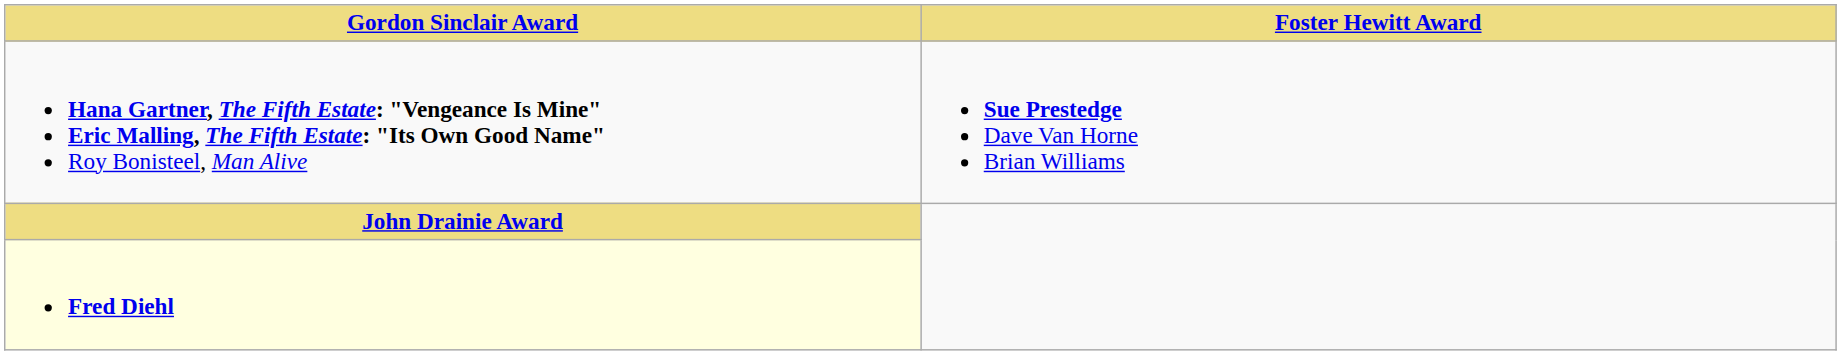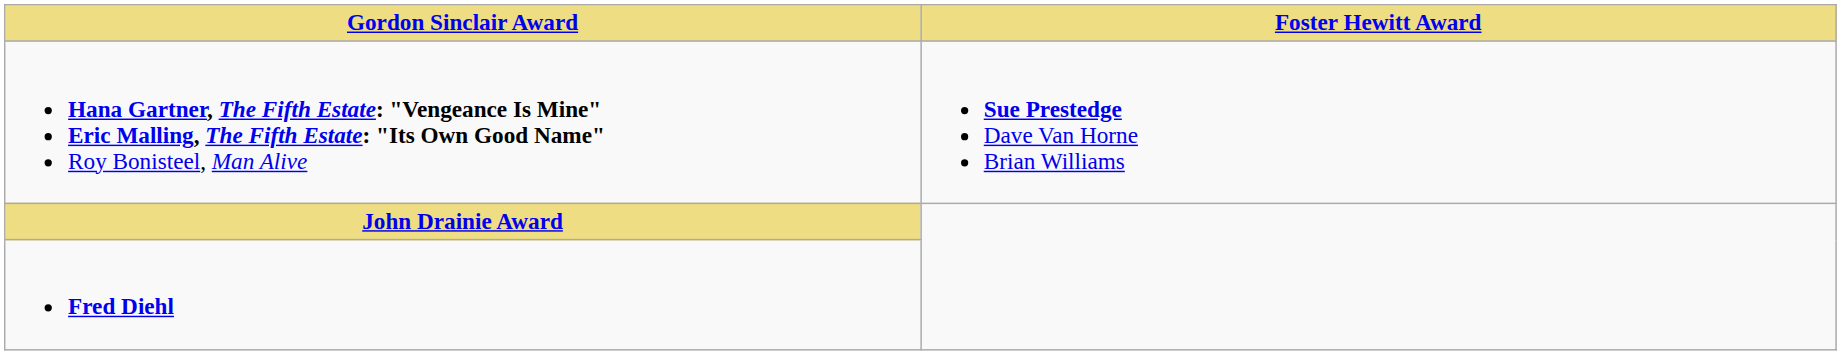(463, 308) lightyellow background -> (463, 308) no background
